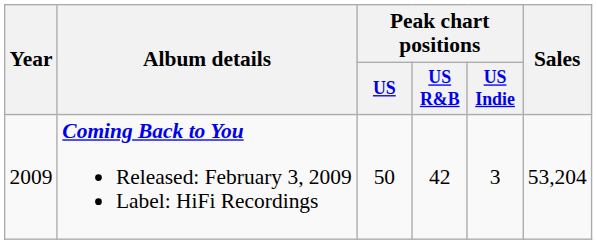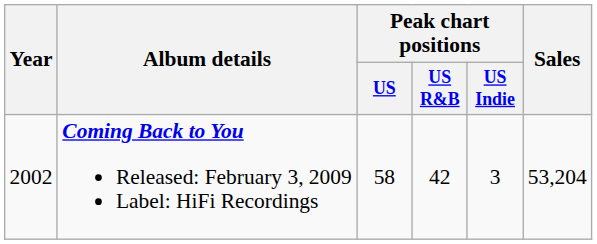(31, 176) 2009 -> (31, 176) 2002
(384, 176) 50 -> (384, 176) 58
